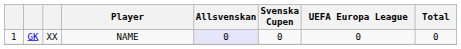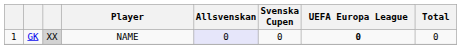(52, 37) no background -> (52, 37) lightgrey background
(358, 37) normal -> (358, 37) bold
